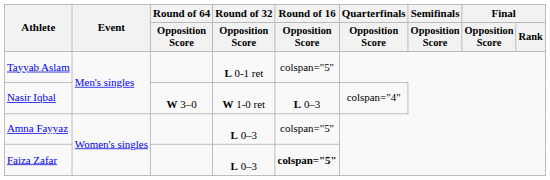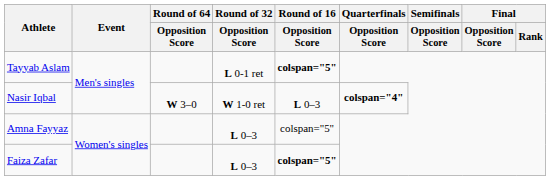(307, 67) normal -> (307, 67) bold
(374, 98) normal -> (374, 98) bold
